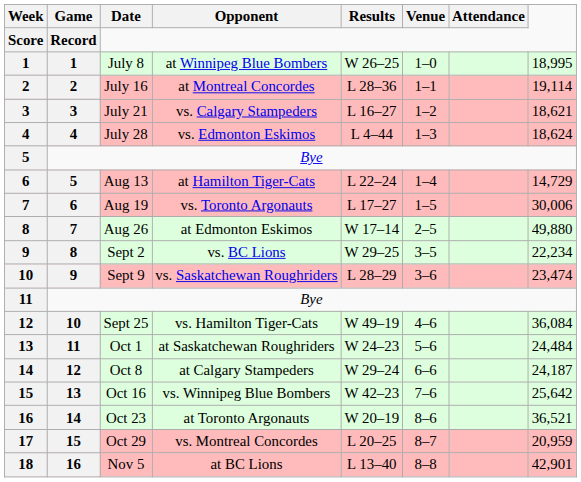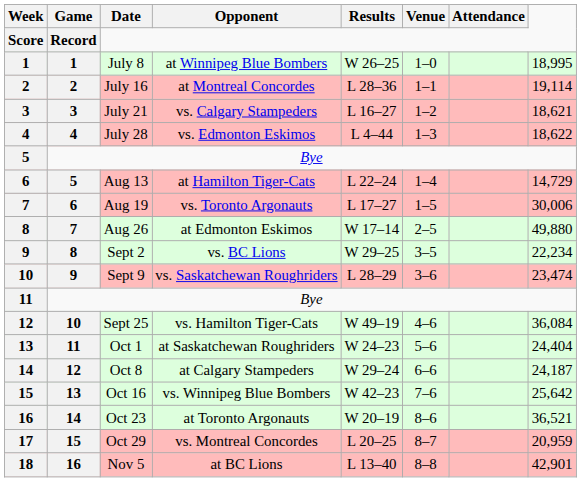(552, 134) 18,624 -> (552, 134) 18,622
(552, 346) 24,484 -> (552, 346) 24,404
